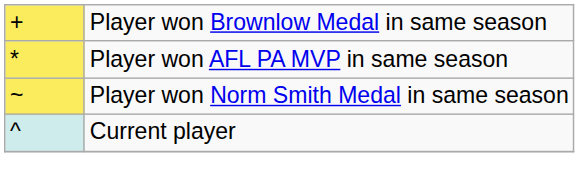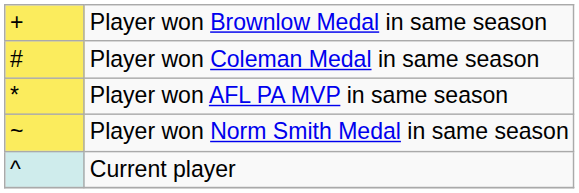+ row: (315, 59)
